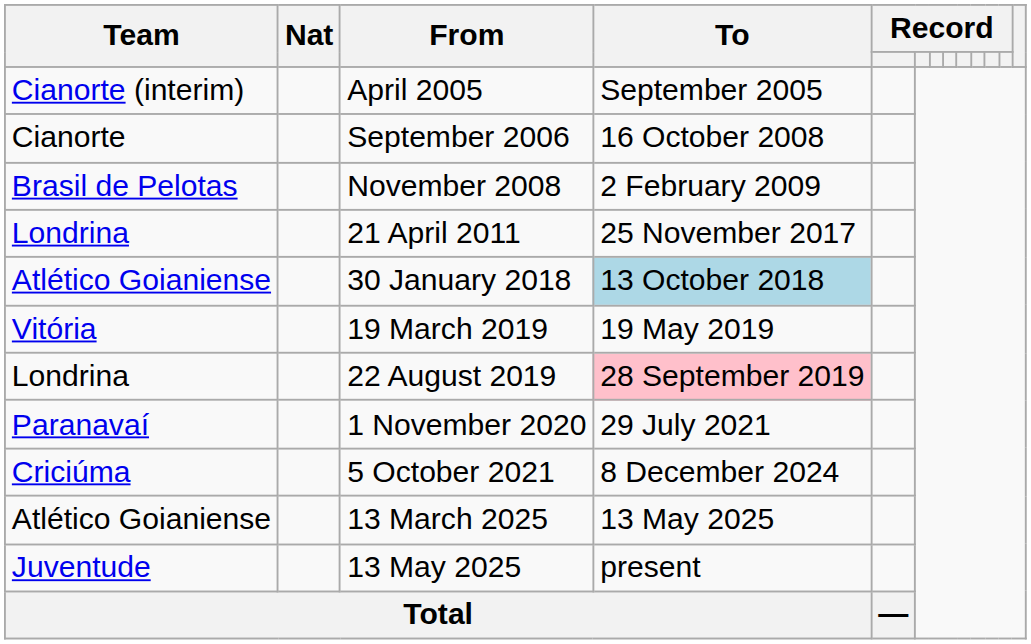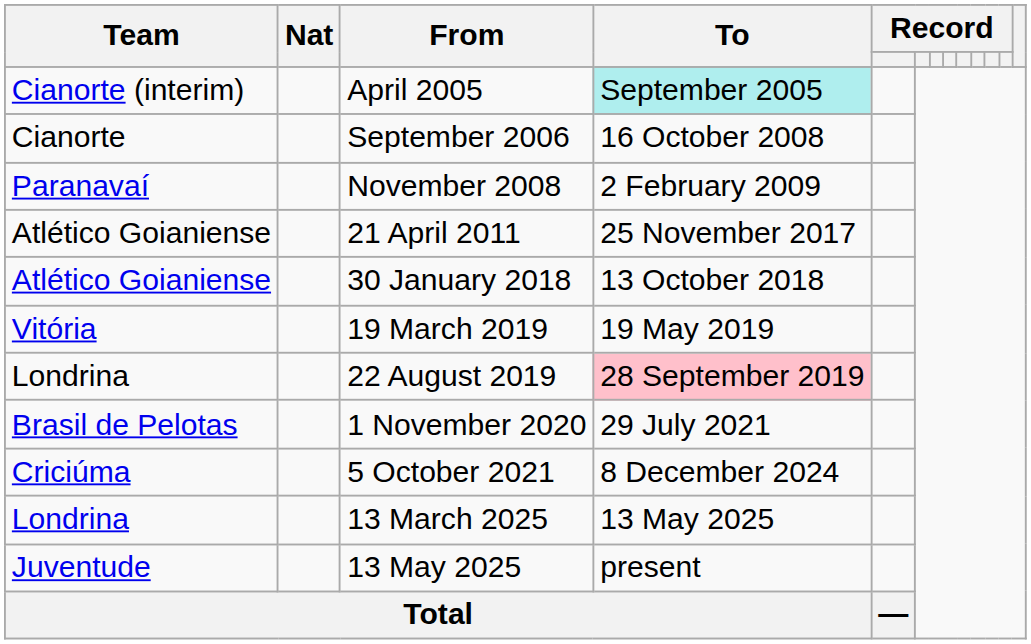(711, 89) no background -> (711, 89) paleturquoise background
(125, 185) Brasil de Pelotas -> (80, 185) Paranavaí
(70, 233) Londrina -> (141, 233) Atlético Goianiense
(712, 280) lightblue background -> (712, 280) no background
(80, 423) Paranavaí -> (125, 423) Brasil de Pelotas
(141, 519) Atlético Goianiense -> (70, 519) Londrina
